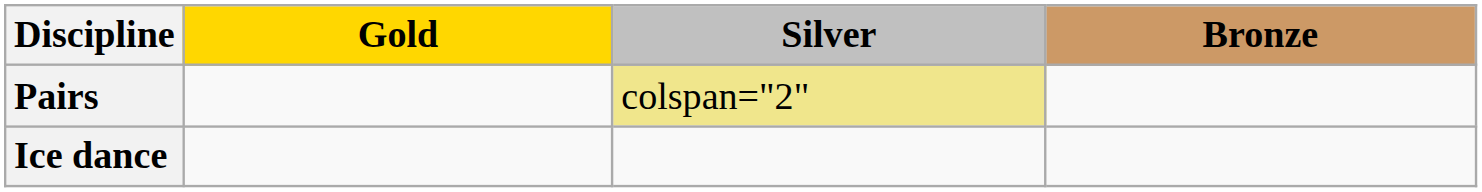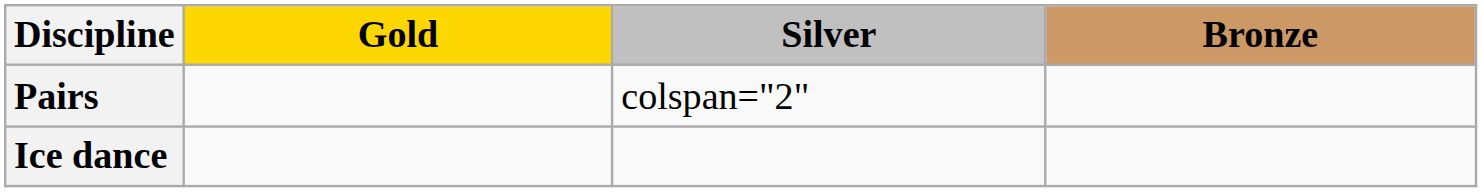(715, 95) khaki background -> (715, 95) no background
